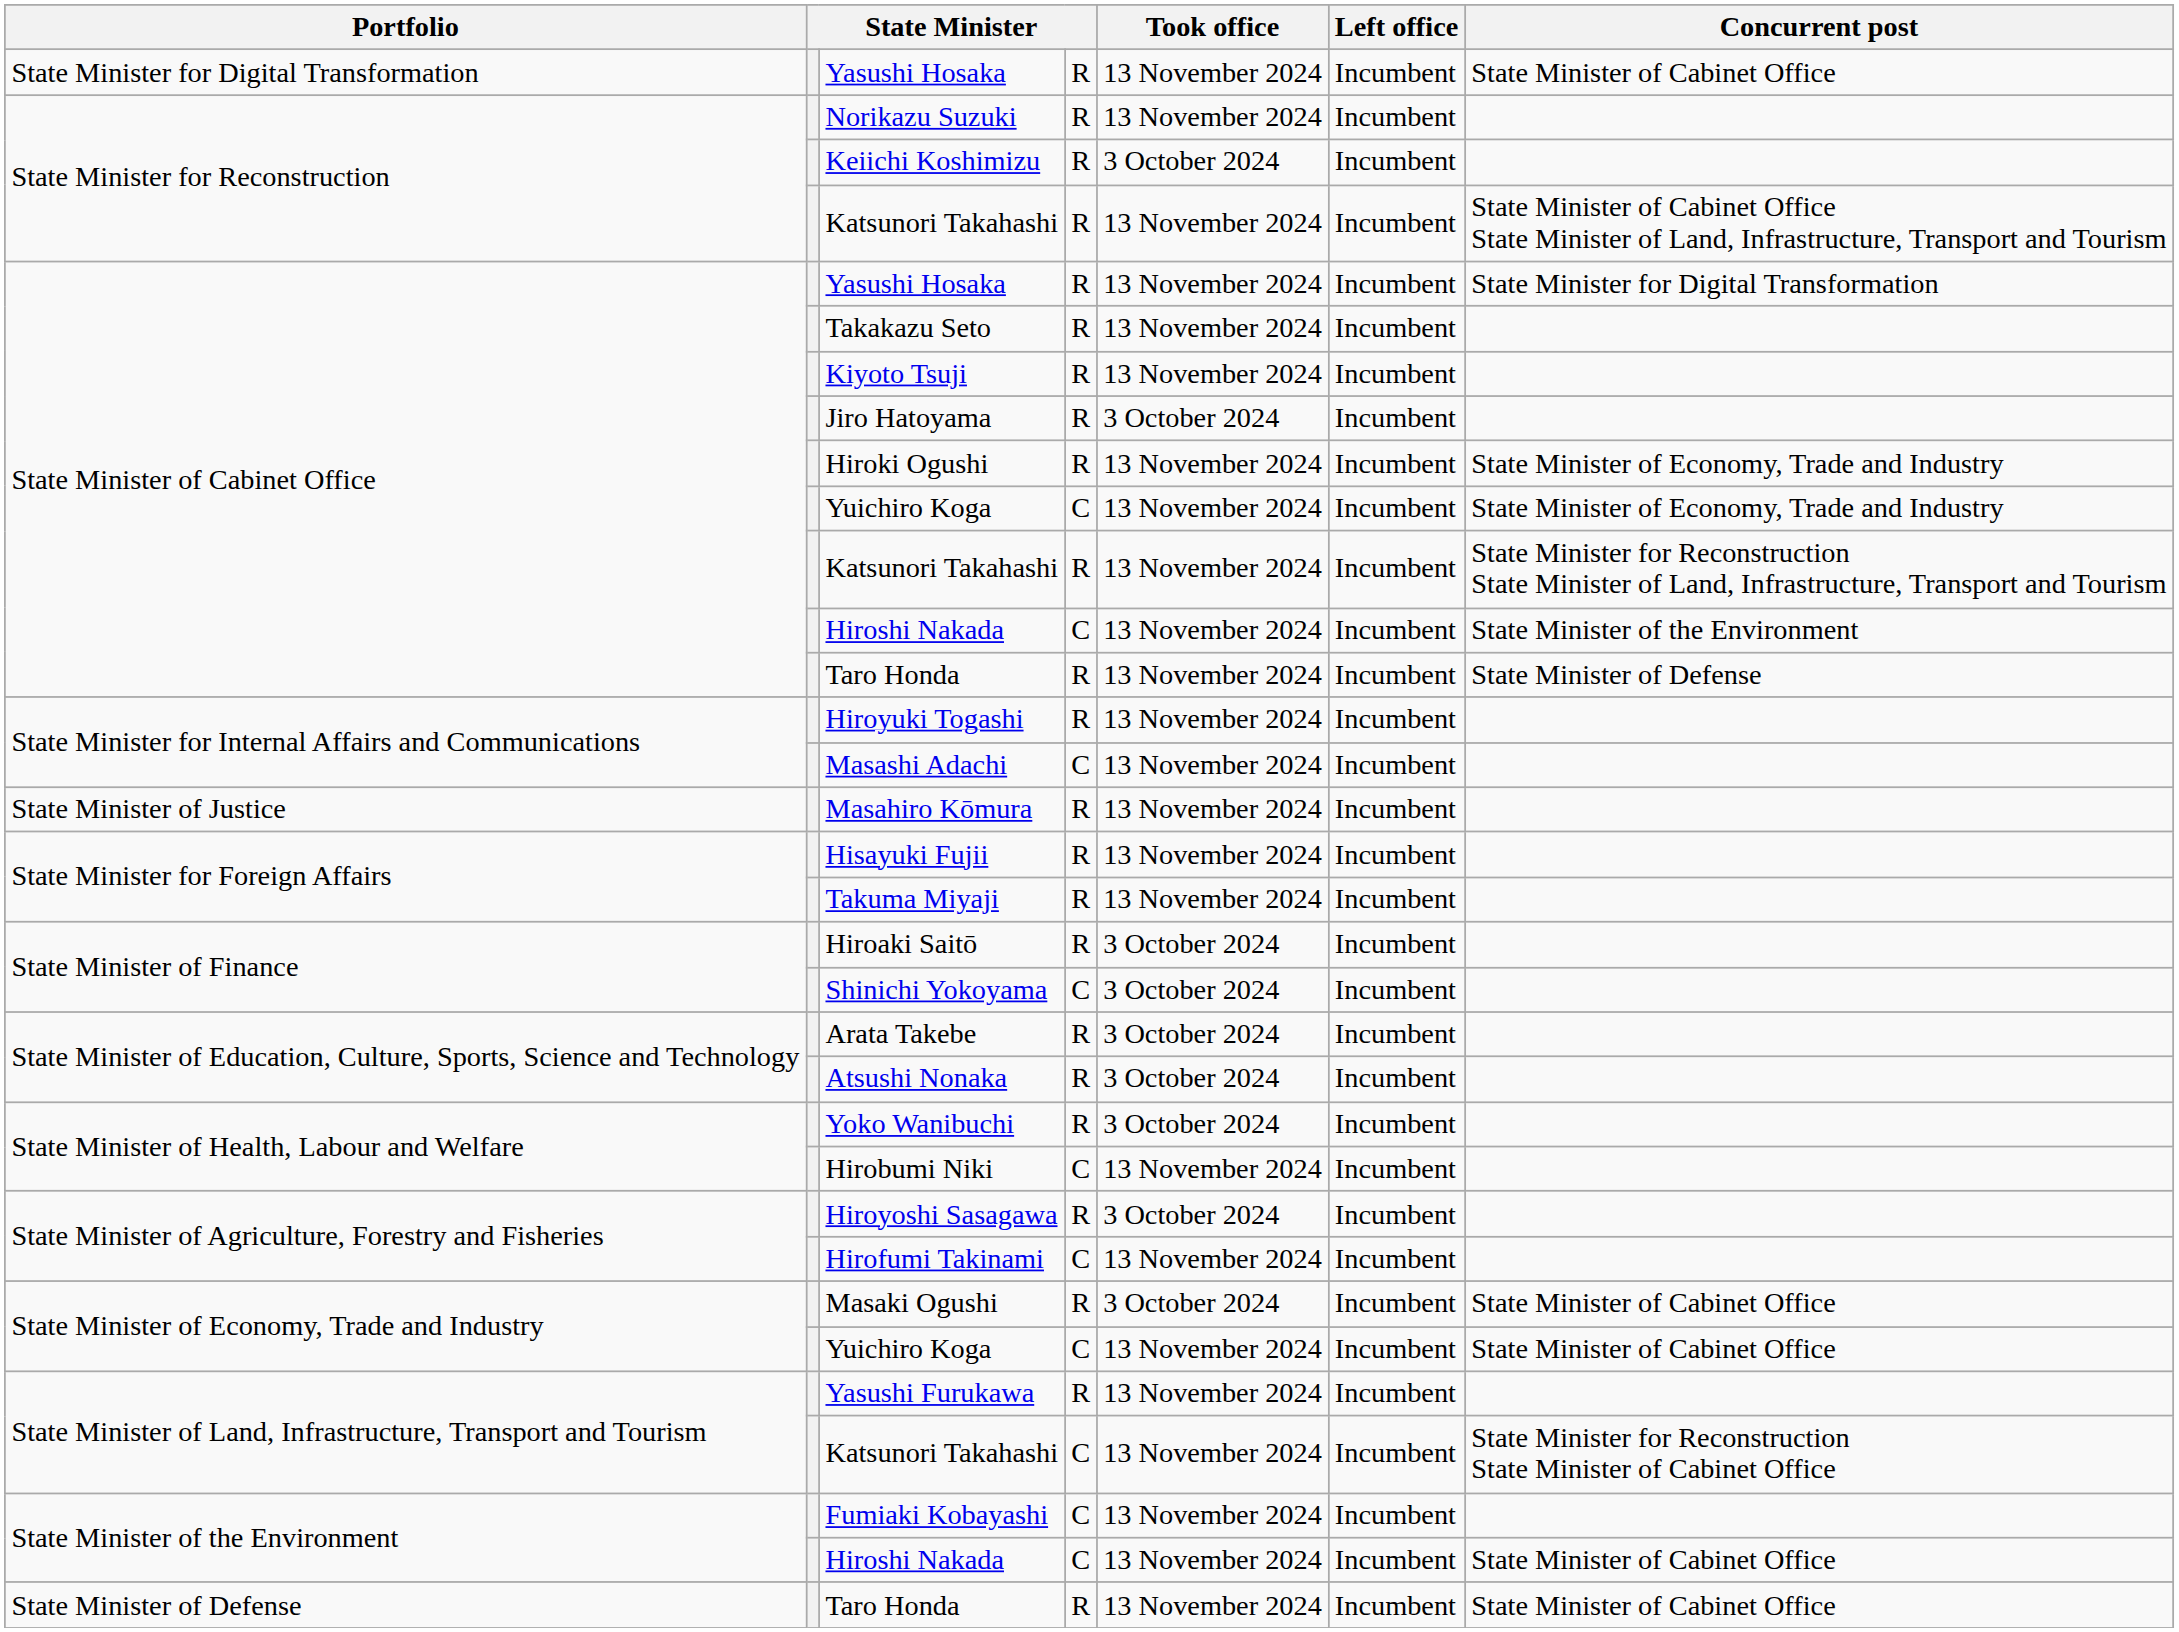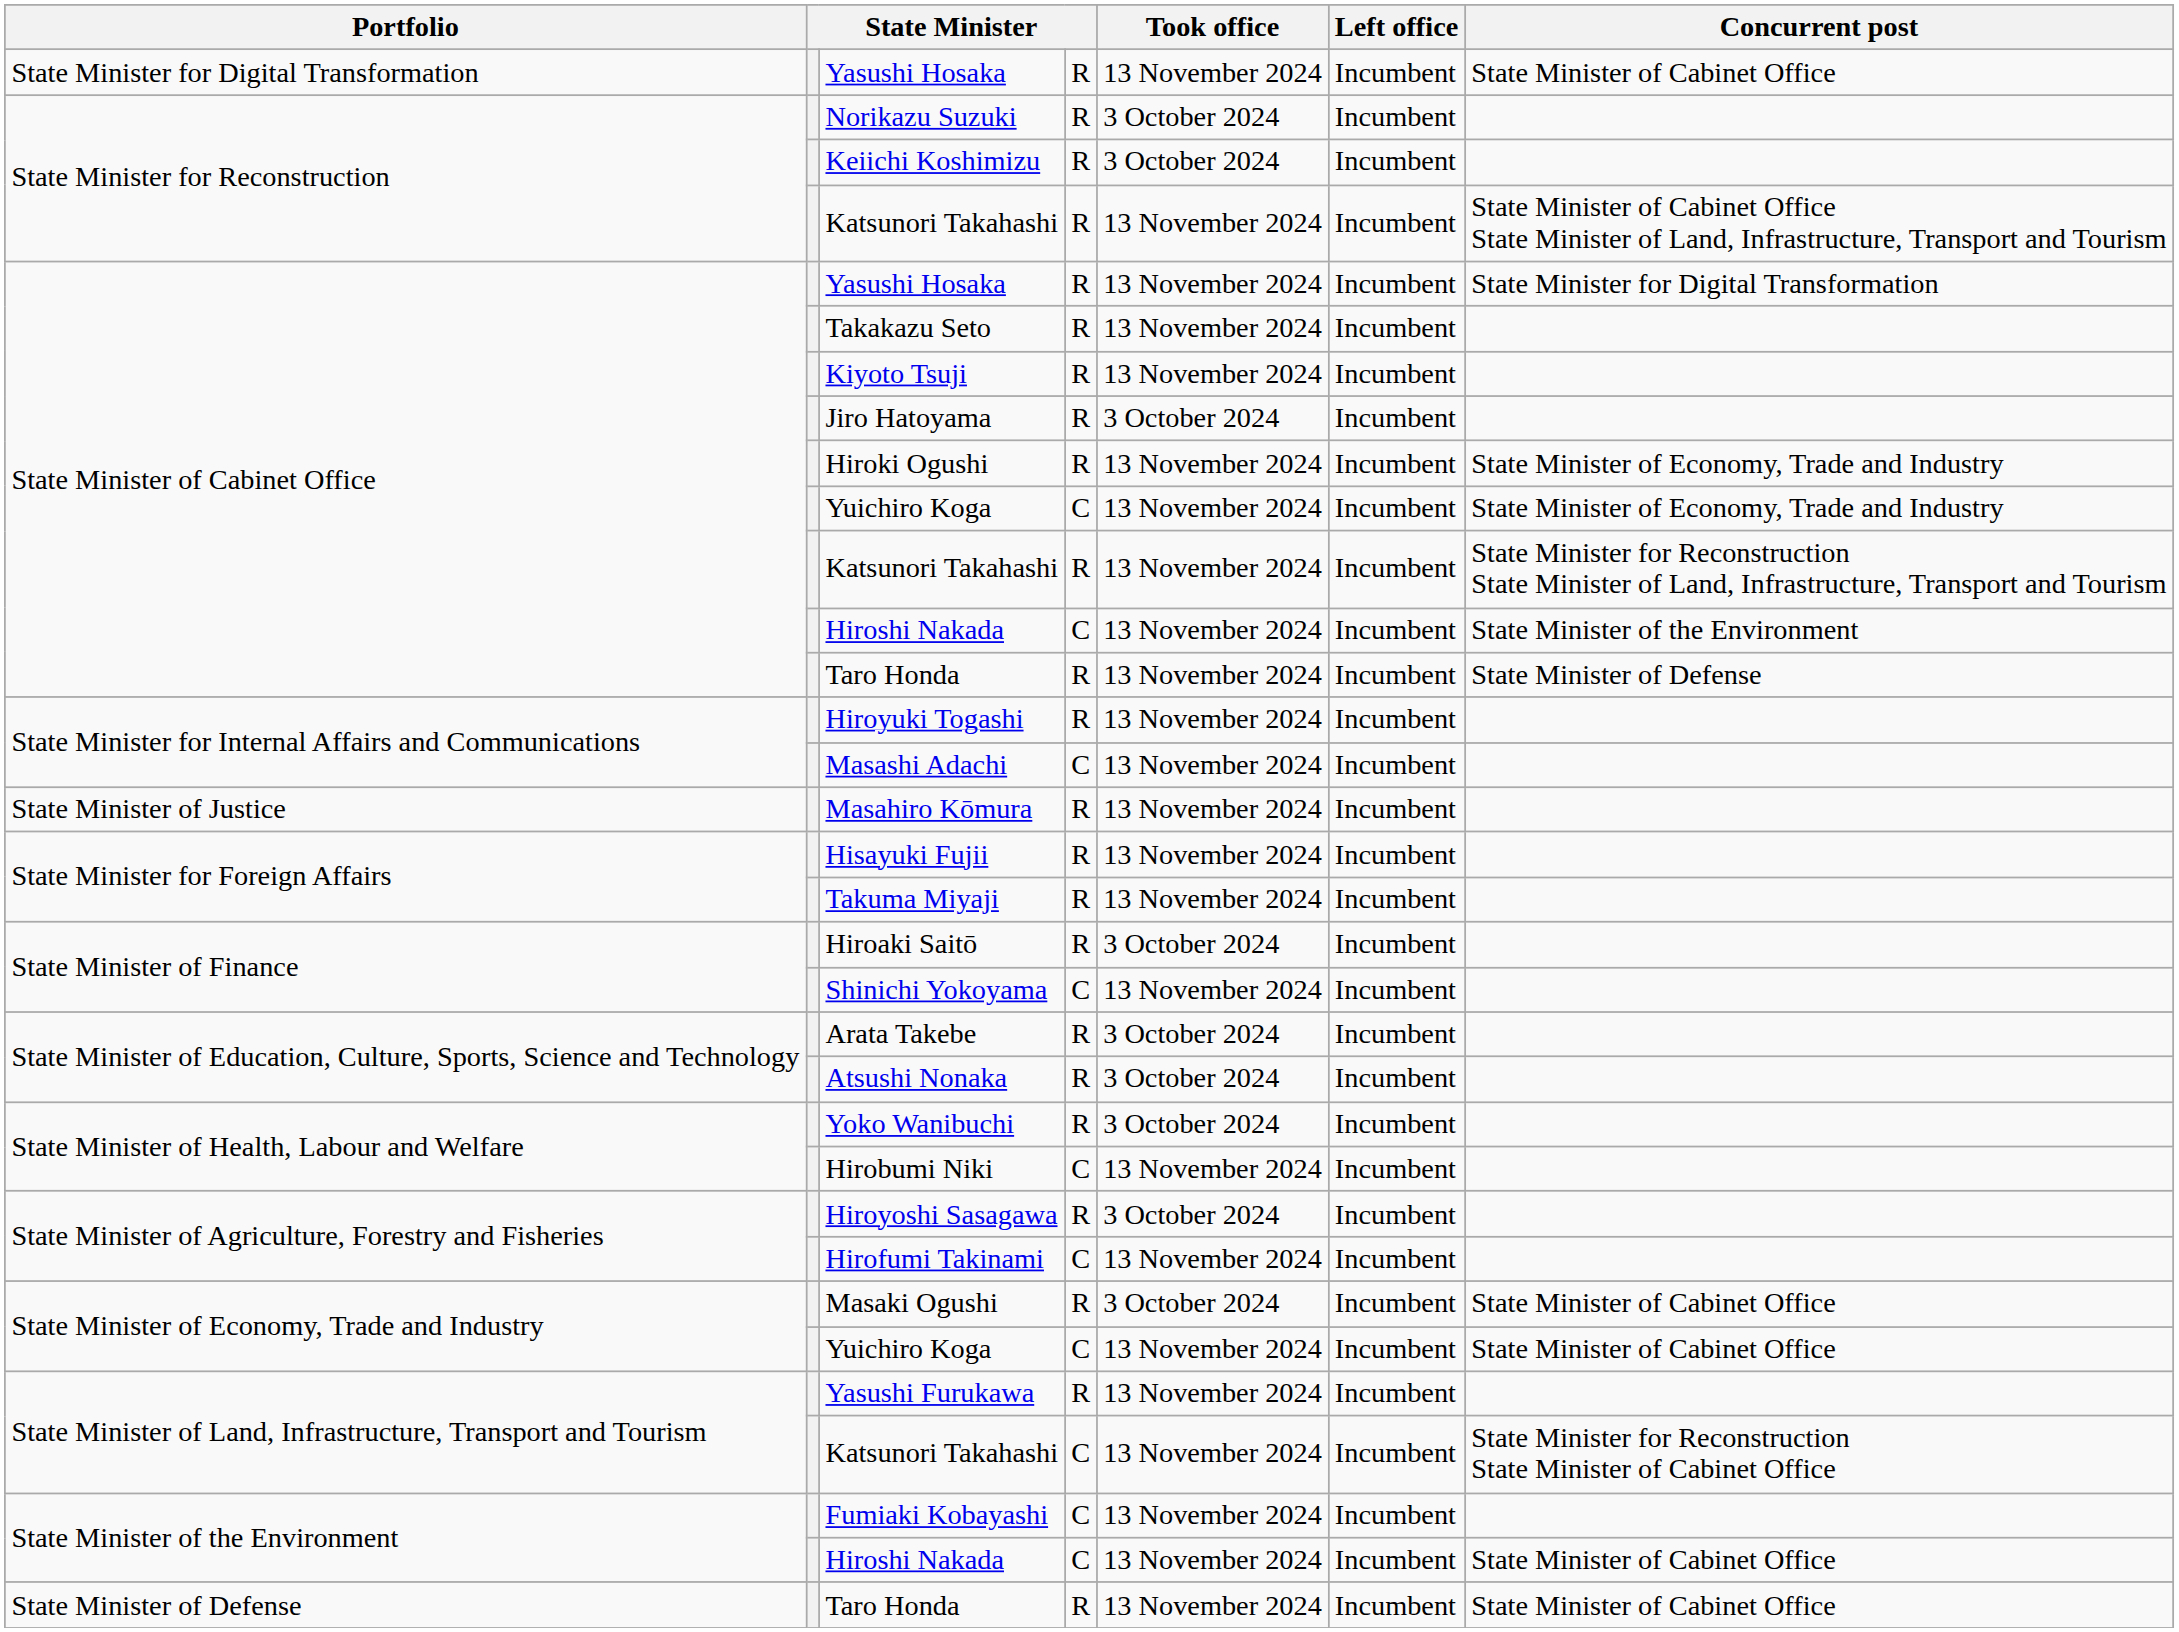(1212, 116) 13 November 2024 -> (1191, 116) 3 October 2024
(1191, 988) 3 October 2024 -> (1212, 988) 13 November 2024
